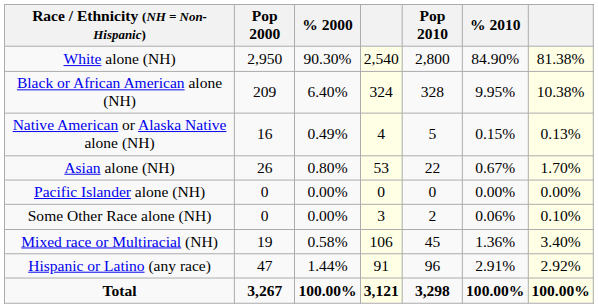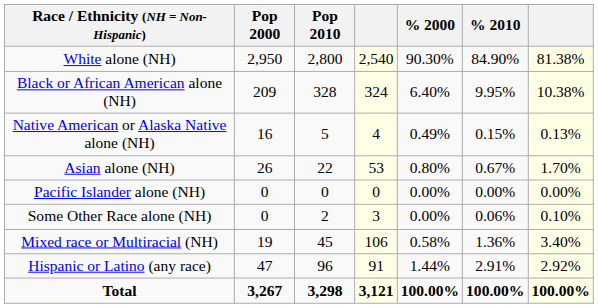columns swapped: (432, 25) <-> (328, 25)
